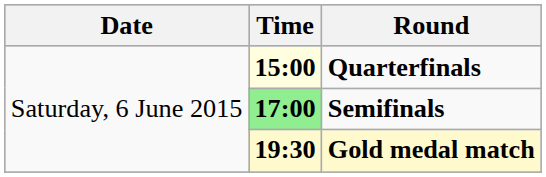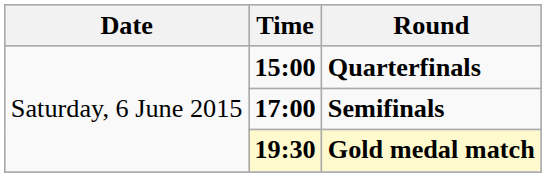(285, 66) lightyellow background -> (285, 66) no background
(285, 108) lightgreen background -> (285, 108) no background
